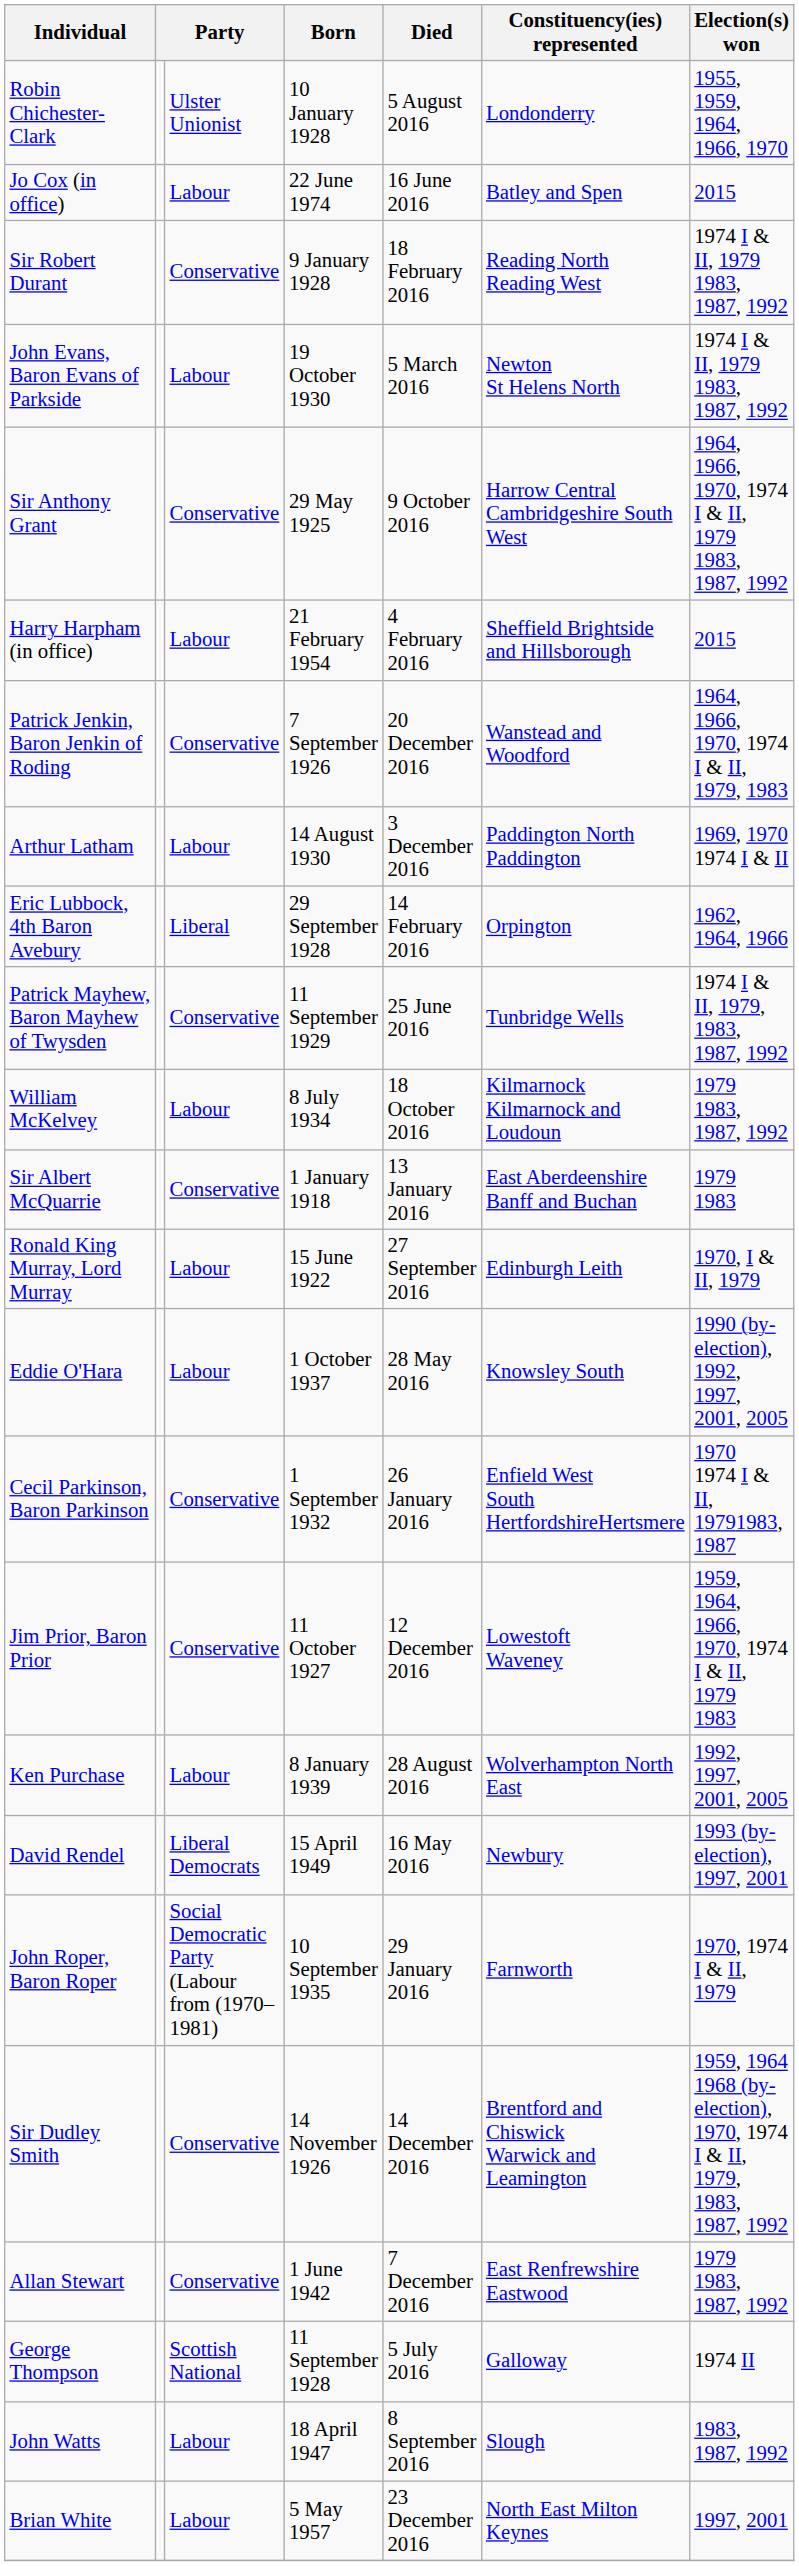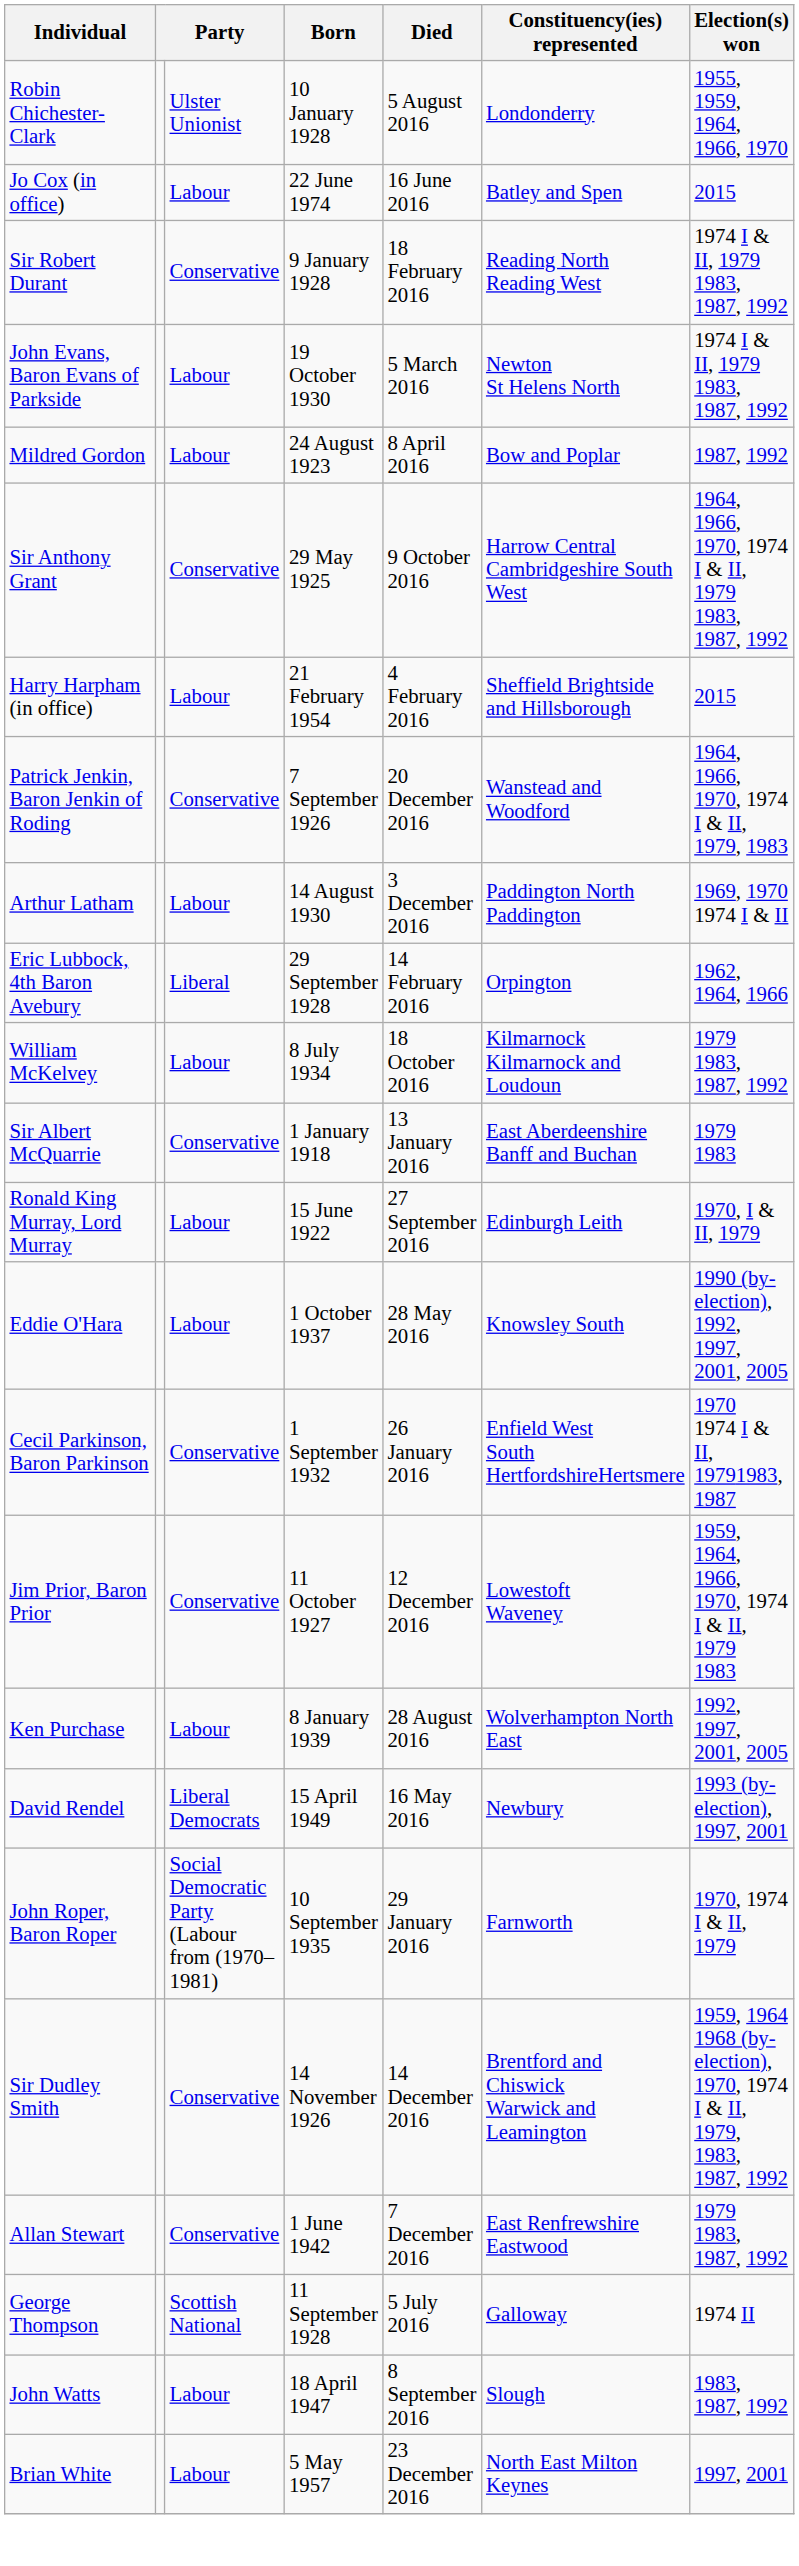+ row: (77, 455)
- row: (80, 1017)
